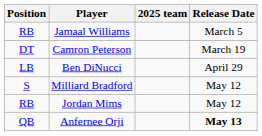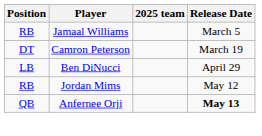- row: (92, 85)
